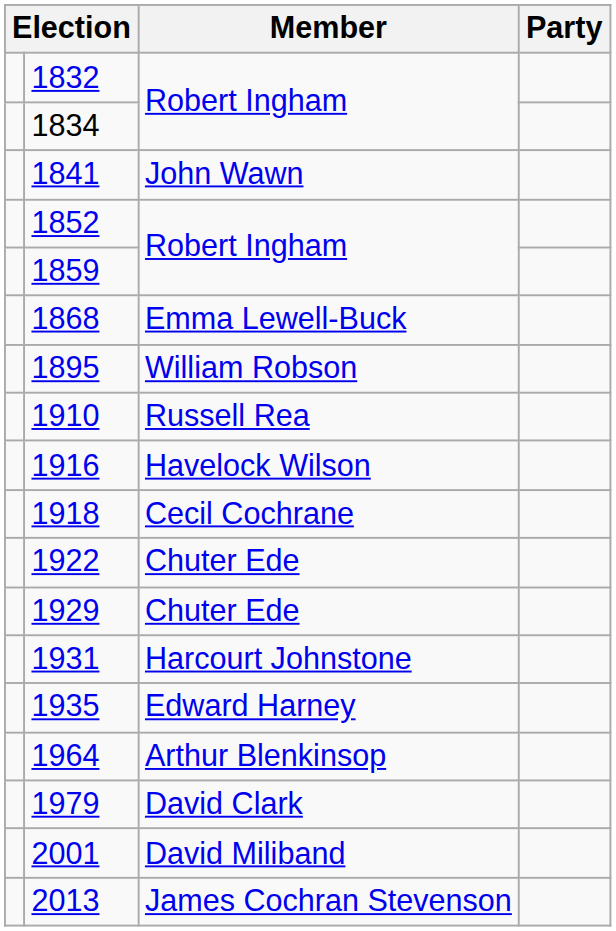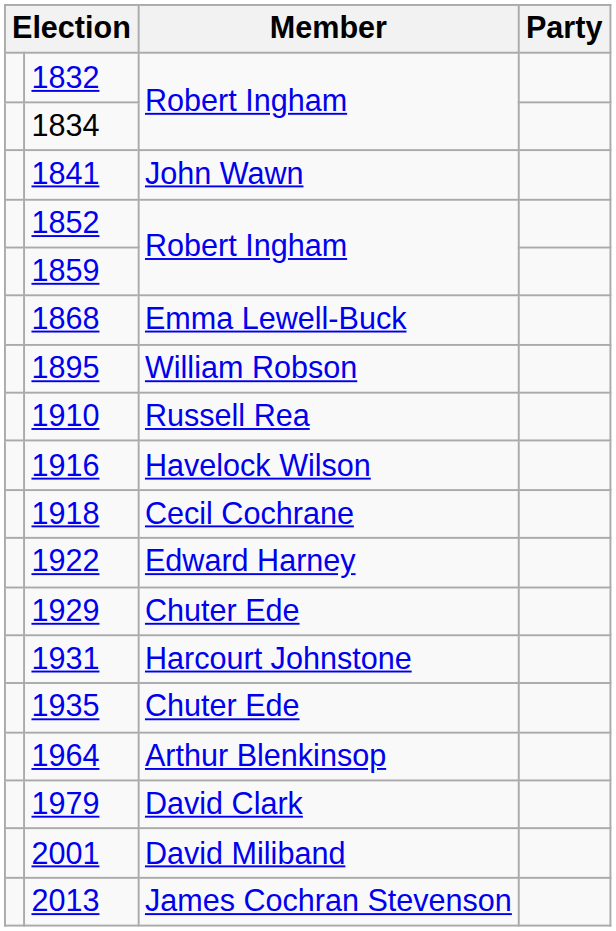(222, 561) Chuter Ede -> (250, 561) Edward Harney
(250, 707) Edward Harney -> (222, 707) Chuter Ede
